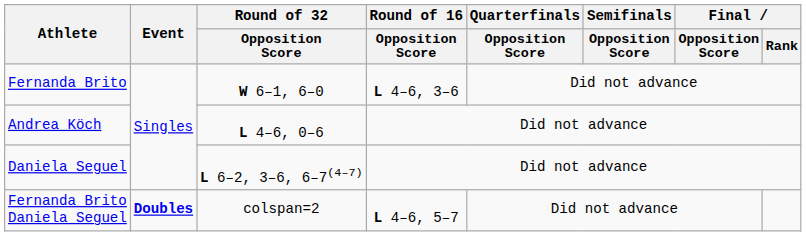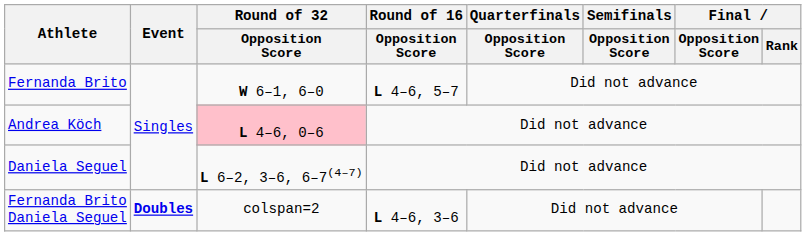(416, 93) L 4–6, 3–6 -> (416, 93) L 4–6, 5–7
(281, 133) no background -> (281, 133) pink background
(416, 218) L 4–6, 5–7 -> (416, 218) L 4–6, 3–6
